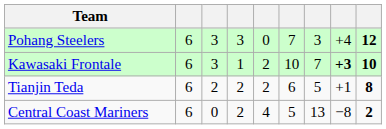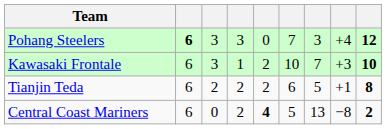(189, 40) normal -> (189, 40) bold
(343, 64) bold -> (343, 64) normal
(266, 111) normal -> (266, 111) bold
